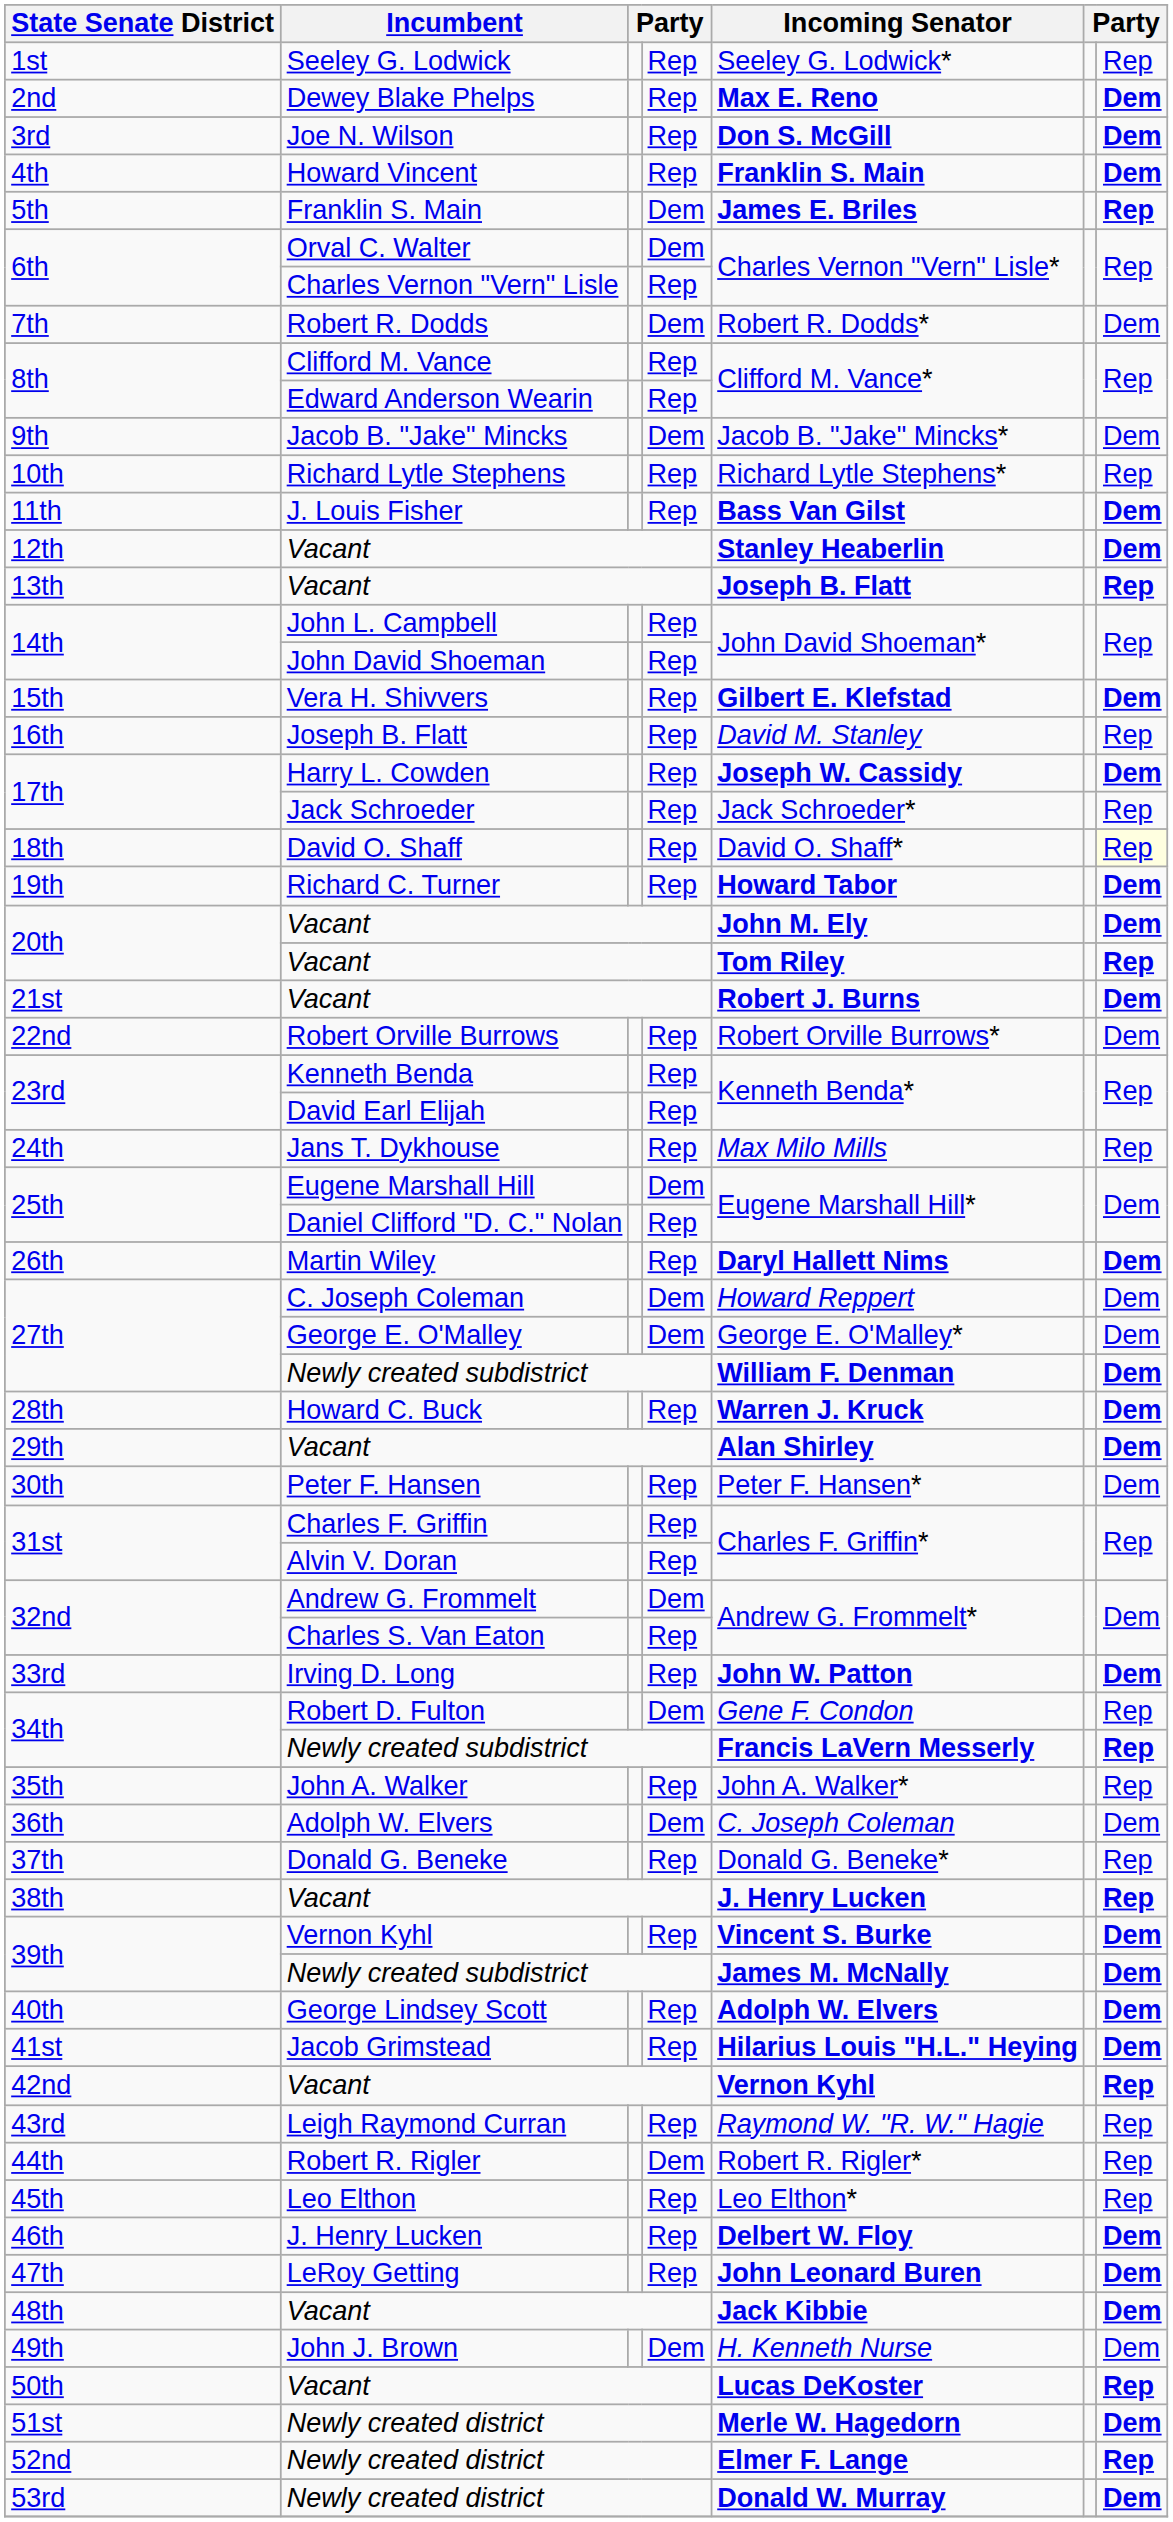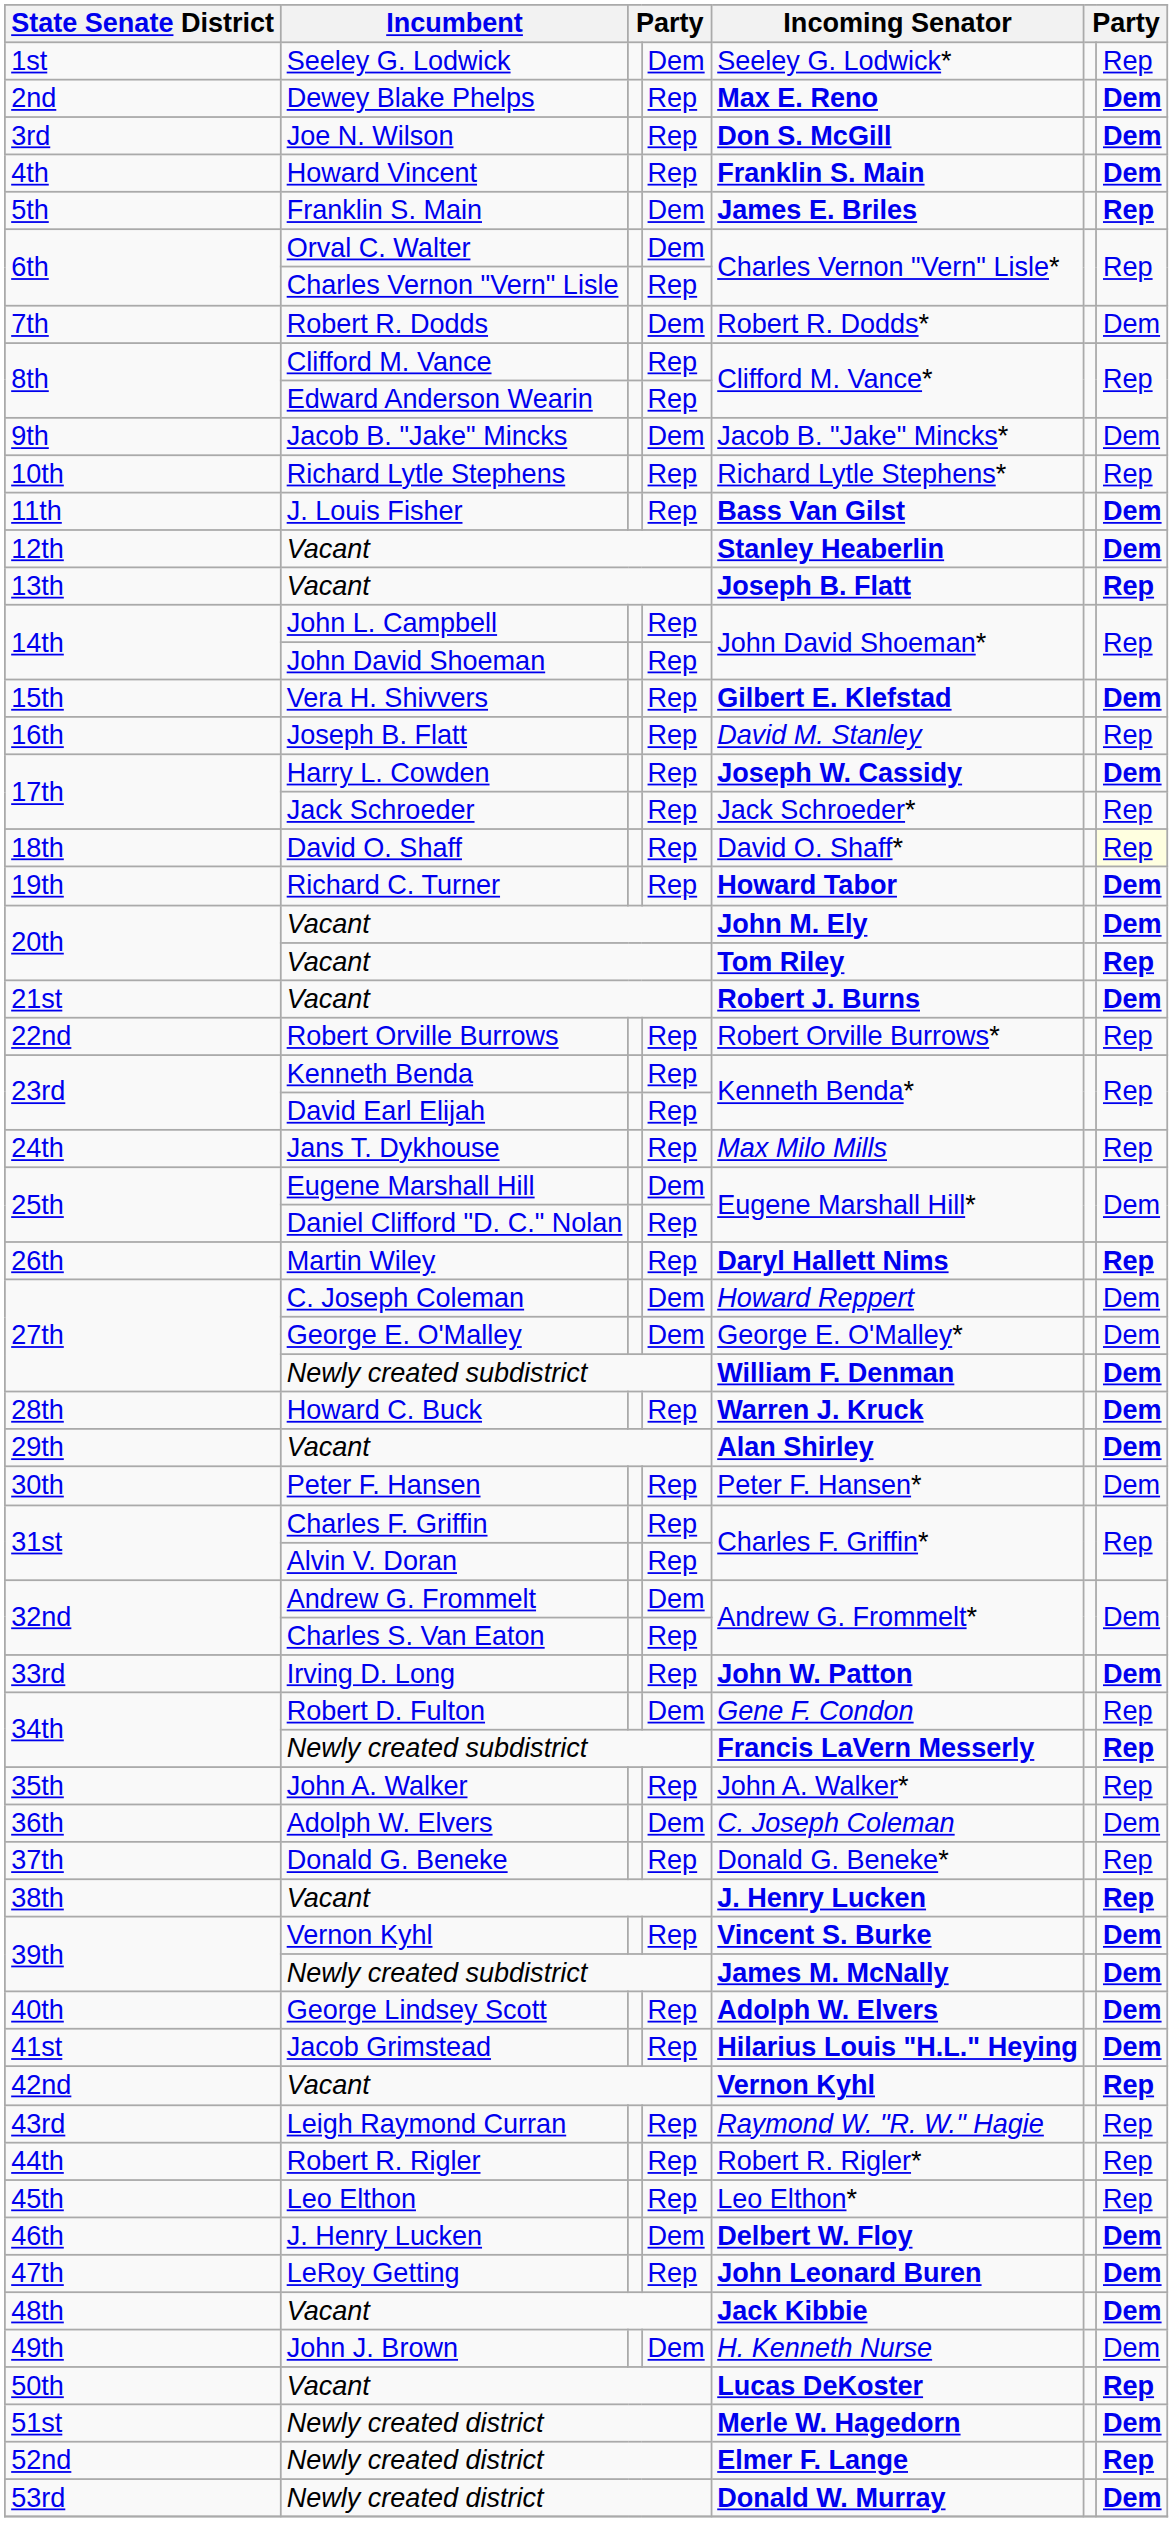(672, 60) Rep -> (676, 60) Dem
(1132, 1035) Dem -> (1128, 1035) Rep
(1132, 1260) Dem -> (1129, 1260) Rep
(676, 2160) Dem -> (672, 2160) Rep
(672, 2235) Rep -> (676, 2235) Dem
